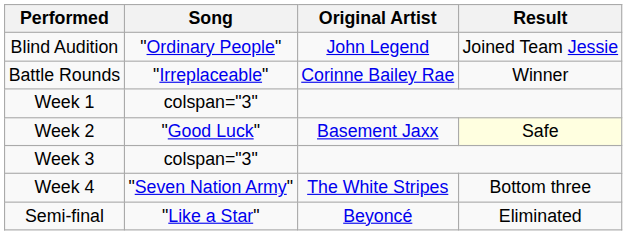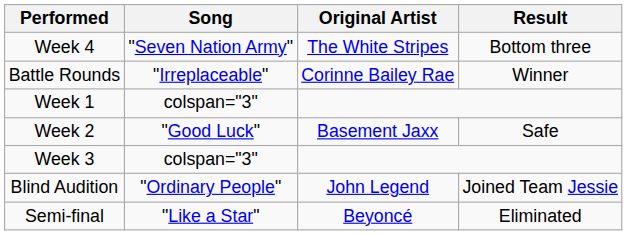rows swapped: (64, 46) <-> (64, 187)
(540, 131) lightyellow background -> (540, 131) no background
